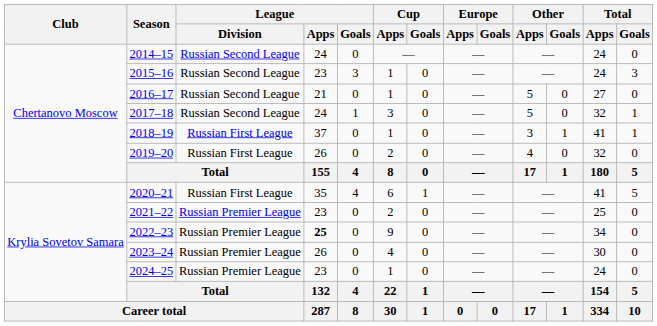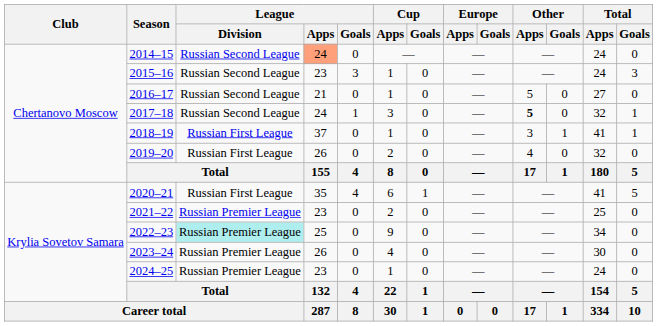(321, 53) no background -> (321, 53) lightsalmon background
(530, 113) normal -> (530, 113) bold
(240, 232) no background -> (240, 232) paleturquoise background
(321, 232) bold -> (321, 232) normal
